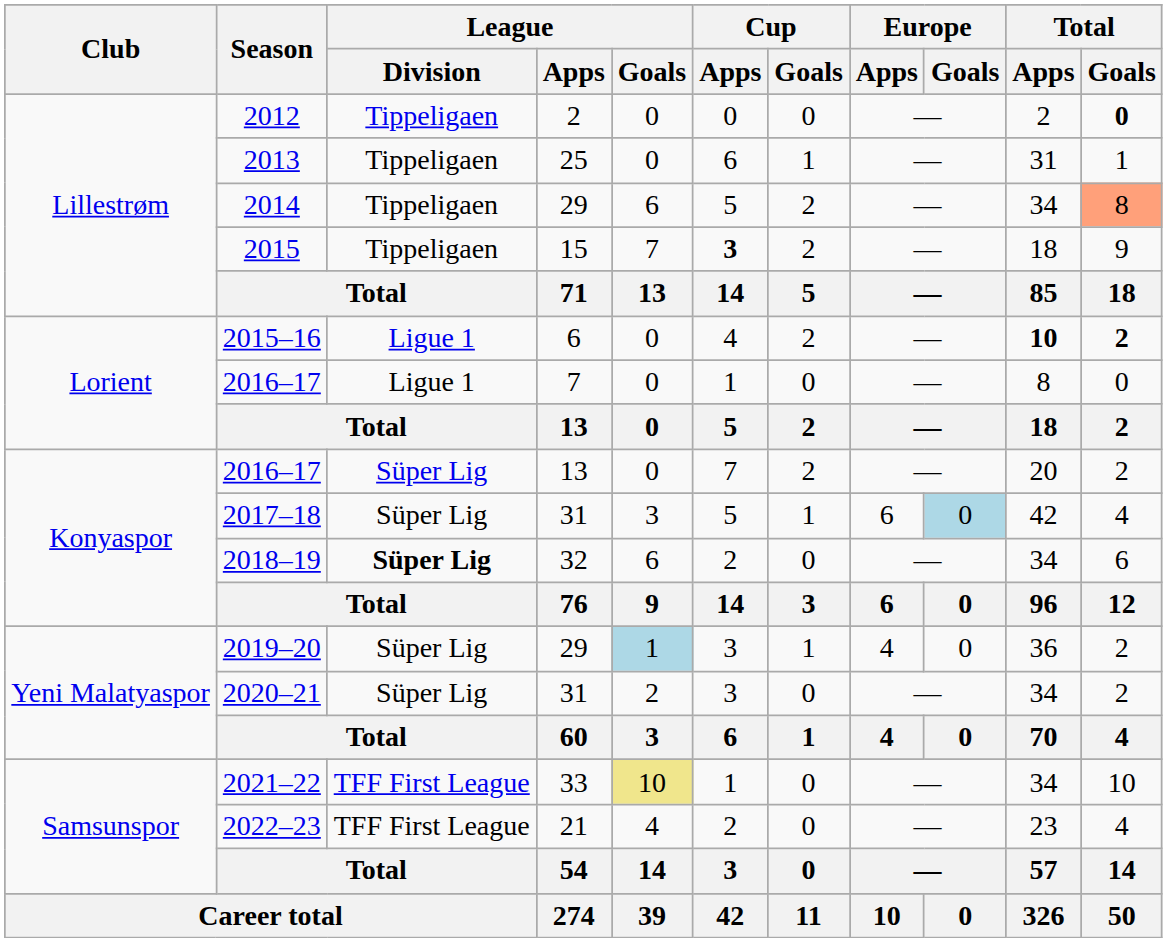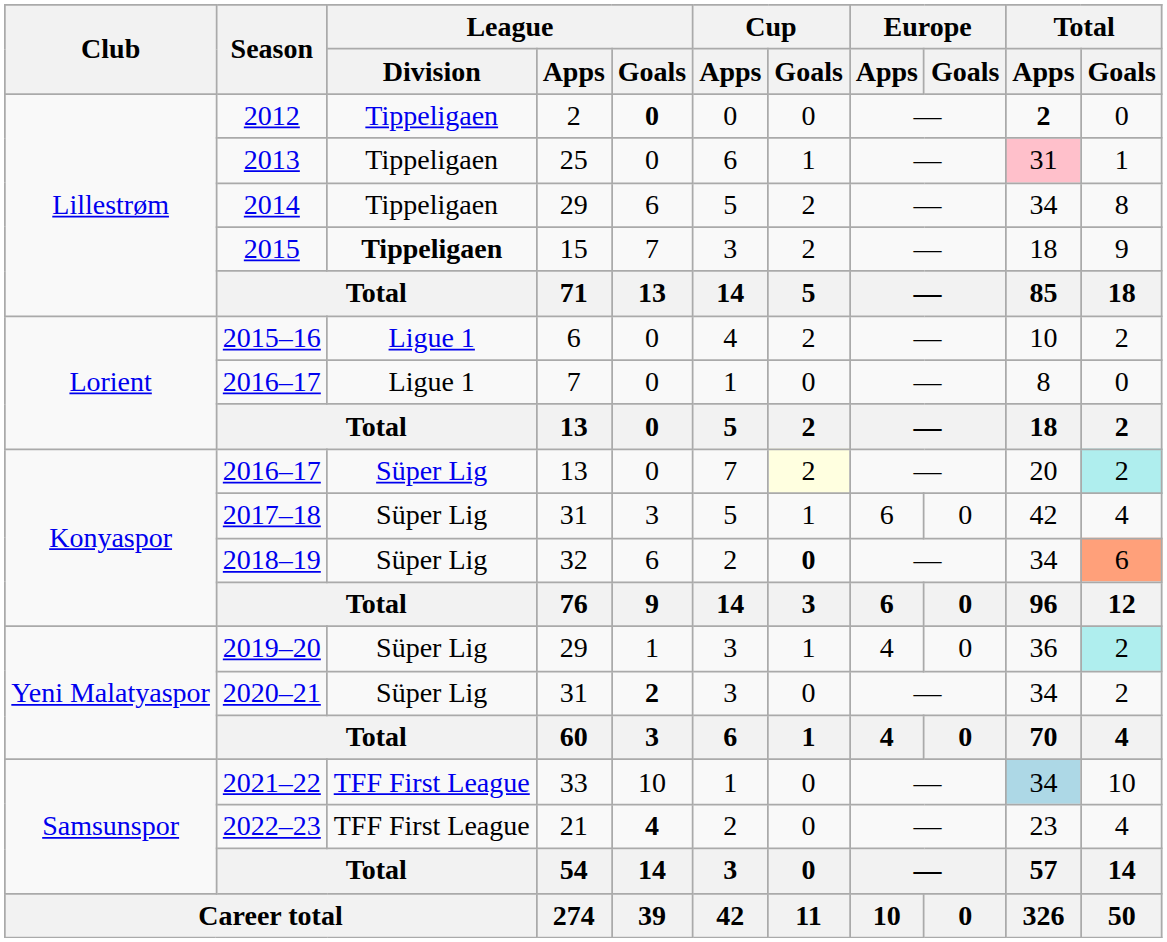(652, 115) normal -> (652, 115) bold
(1043, 115) normal -> (1043, 115) bold
(1122, 115) bold -> (1122, 115) normal
(1043, 159) no background -> (1043, 159) pink background
(1122, 204) lightsalmon background -> (1122, 204) no background
(432, 248) normal -> (432, 248) bold
(730, 248) bold -> (730, 248) normal
(1043, 337) bold -> (1043, 337) normal
(1122, 337) bold -> (1122, 337) normal
(809, 470) no background -> (809, 470) lightyellow background
(1122, 470) no background -> (1122, 470) paleturquoise background
(965, 515) lightblue background -> (965, 515) no background
(432, 559) bold -> (432, 559) normal
(809, 559) normal -> (809, 559) bold
(1122, 559) no background -> (1122, 559) lightsalmon background
(652, 648) lightblue background -> (652, 648) no background
(1122, 648) no background -> (1122, 648) paleturquoise background
(652, 692) normal -> (652, 692) bold
(652, 781) khaki background -> (652, 781) no background
(1043, 781) no background -> (1043, 781) lightblue background
(652, 826) normal -> (652, 826) bold
